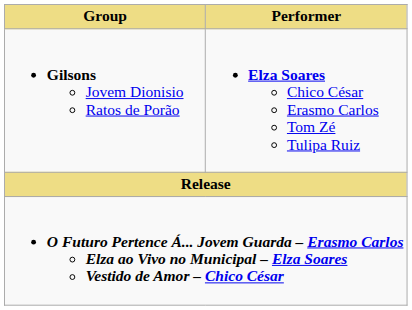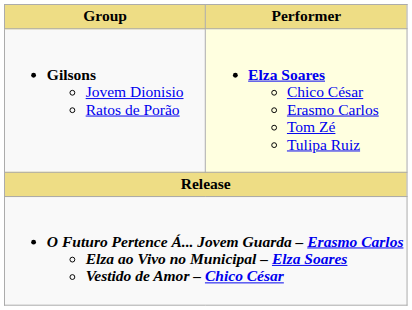(306, 109) no background -> (306, 109) lightyellow background
